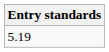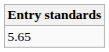(19, 36) 5.19 -> (19, 36) 5.65
